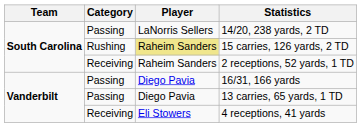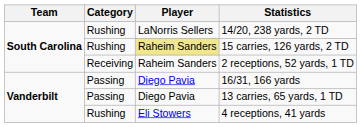(105, 30) Passing -> (106, 30) Rushing
(110, 113) Receiving -> (106, 113) Rushing
